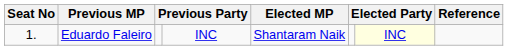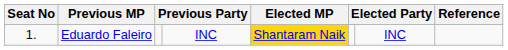(299, 34) no background -> (299, 34) gold background
(395, 34) lightyellow background -> (395, 34) no background
